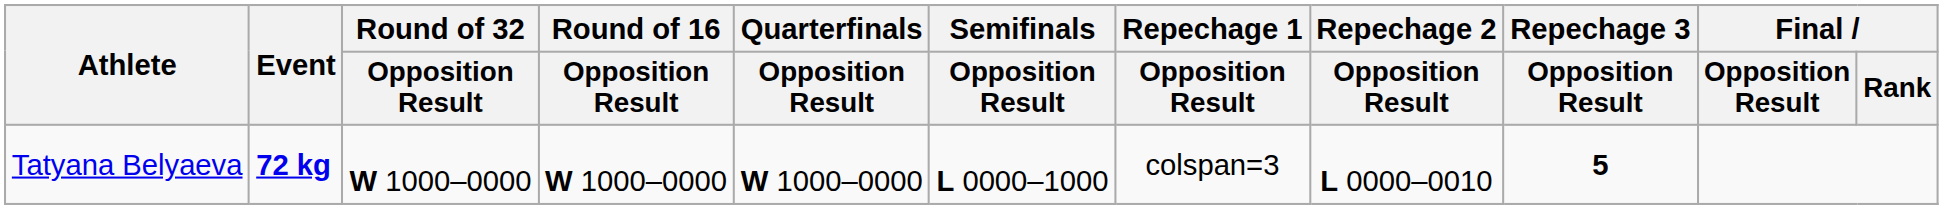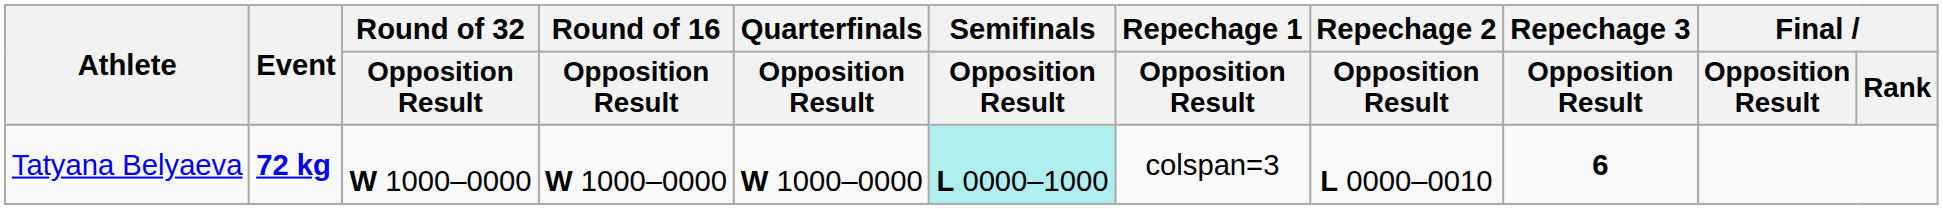(1023, 181) no background -> (1023, 181) paleturquoise background
(1600, 165) 5 -> (1600, 165) 6
